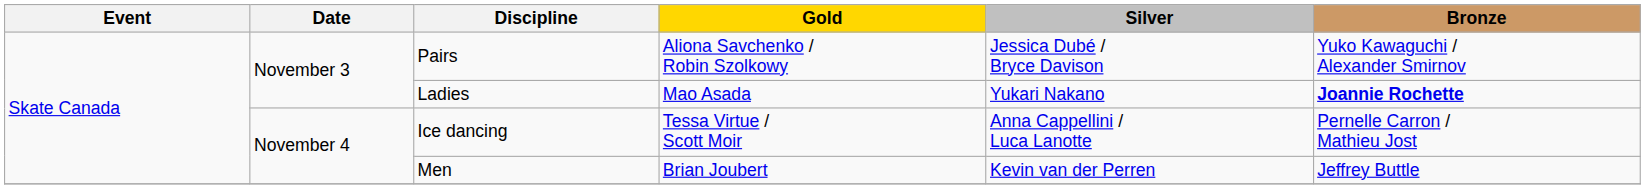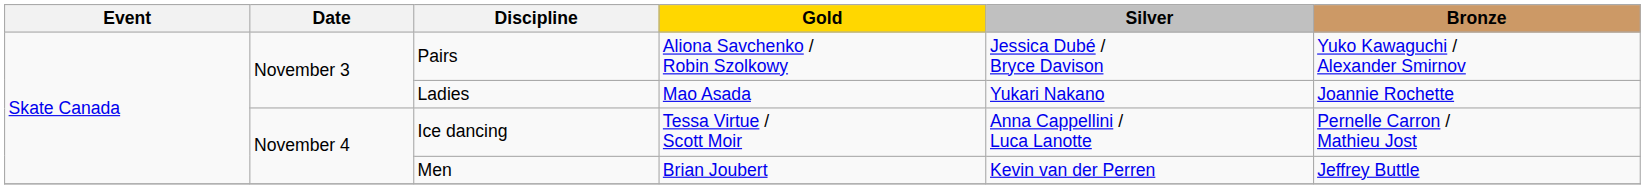(1390, 94) bold -> (1386, 94) normal
